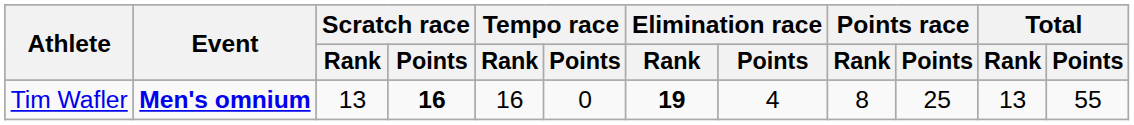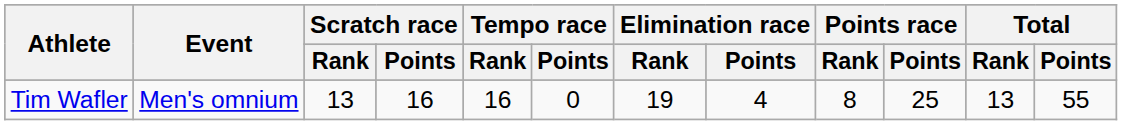(225, 100) bold -> (219, 100) normal
(432, 100) bold -> (420, 100) normal
(672, 100) bold -> (660, 100) normal
